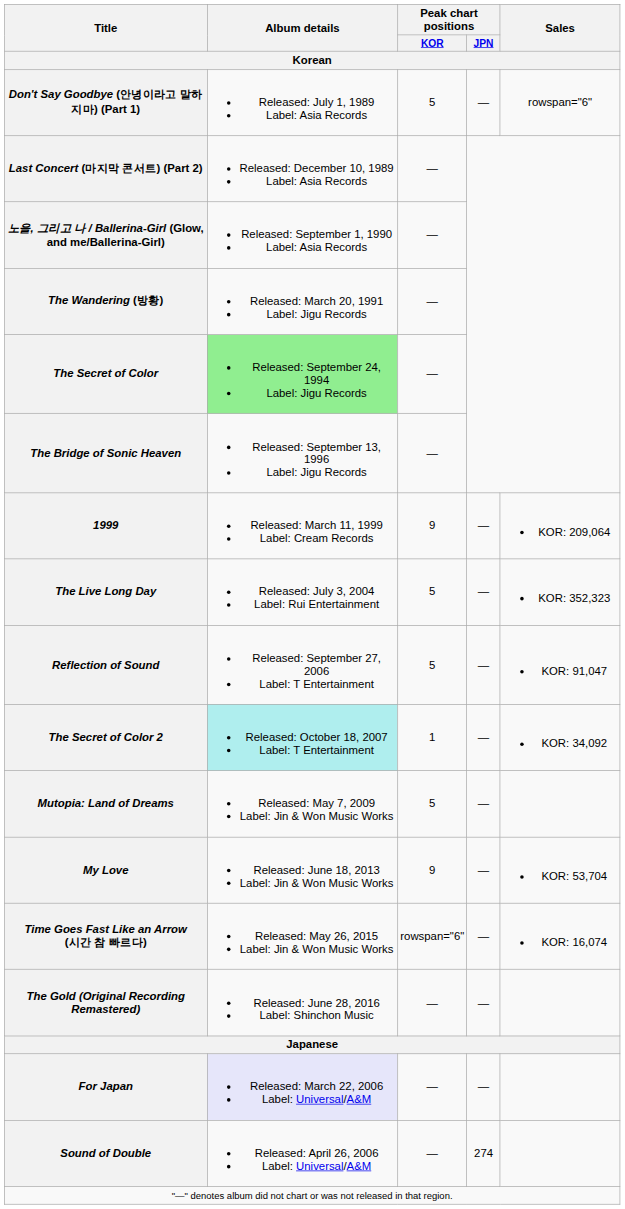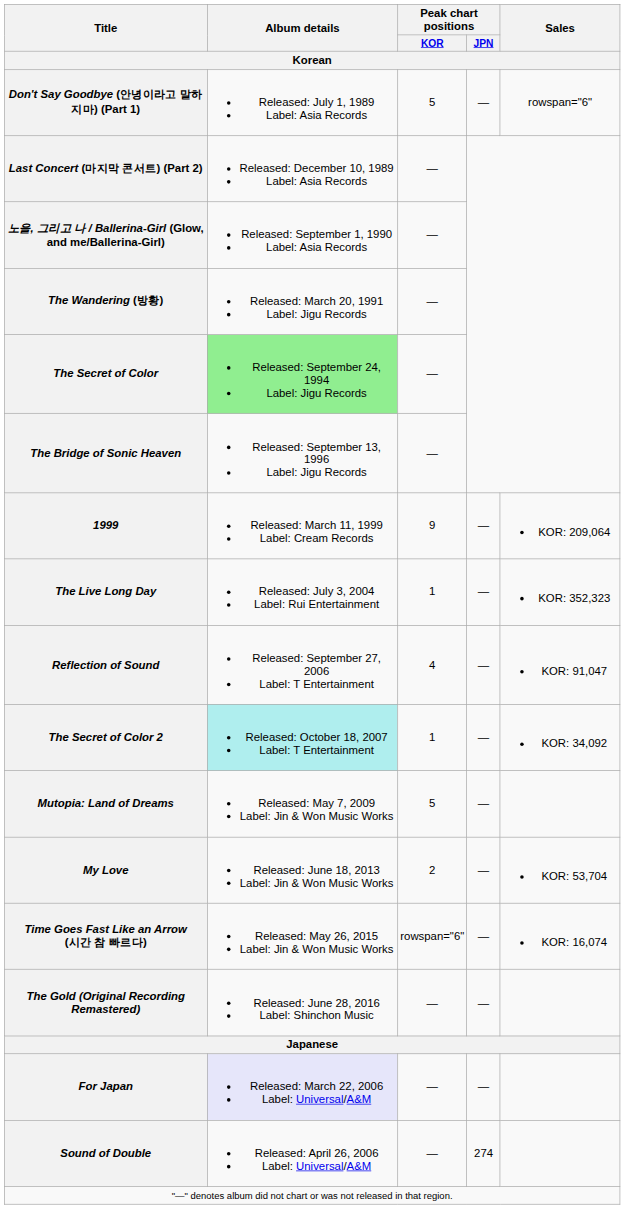(432, 592) 5 -> (432, 592) 1
(432, 664) 5 -> (432, 664) 4
(432, 870) 9 -> (432, 870) 2
